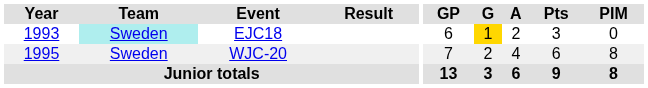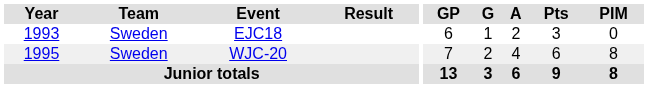(139, 34) paleturquoise background -> (139, 34) no background
(488, 34) gold background -> (488, 34) no background
